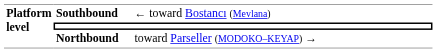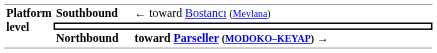(226, 38) normal -> (232, 38) bold
